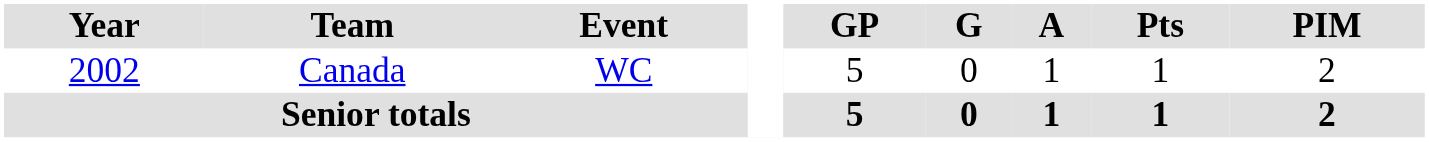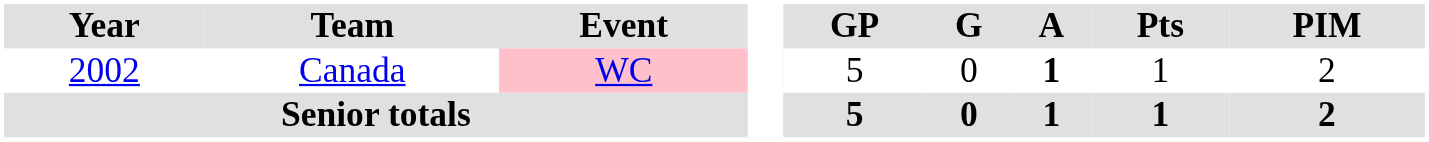(624, 69) no background -> (624, 69) pink background
(1051, 69) normal -> (1051, 69) bold
